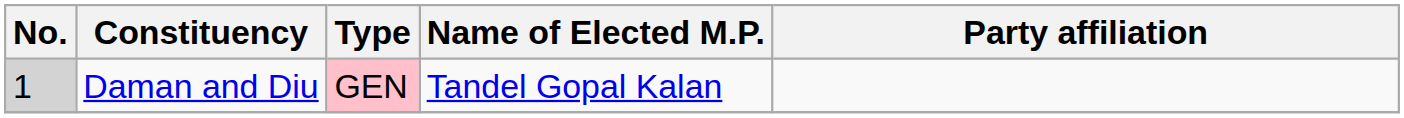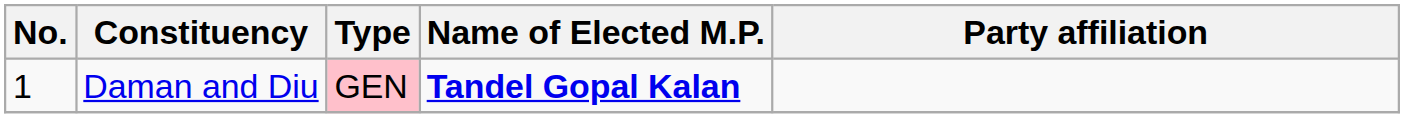(22, 86) lightgrey background -> (22, 86) no background
(575, 86) normal -> (584, 86) bold
